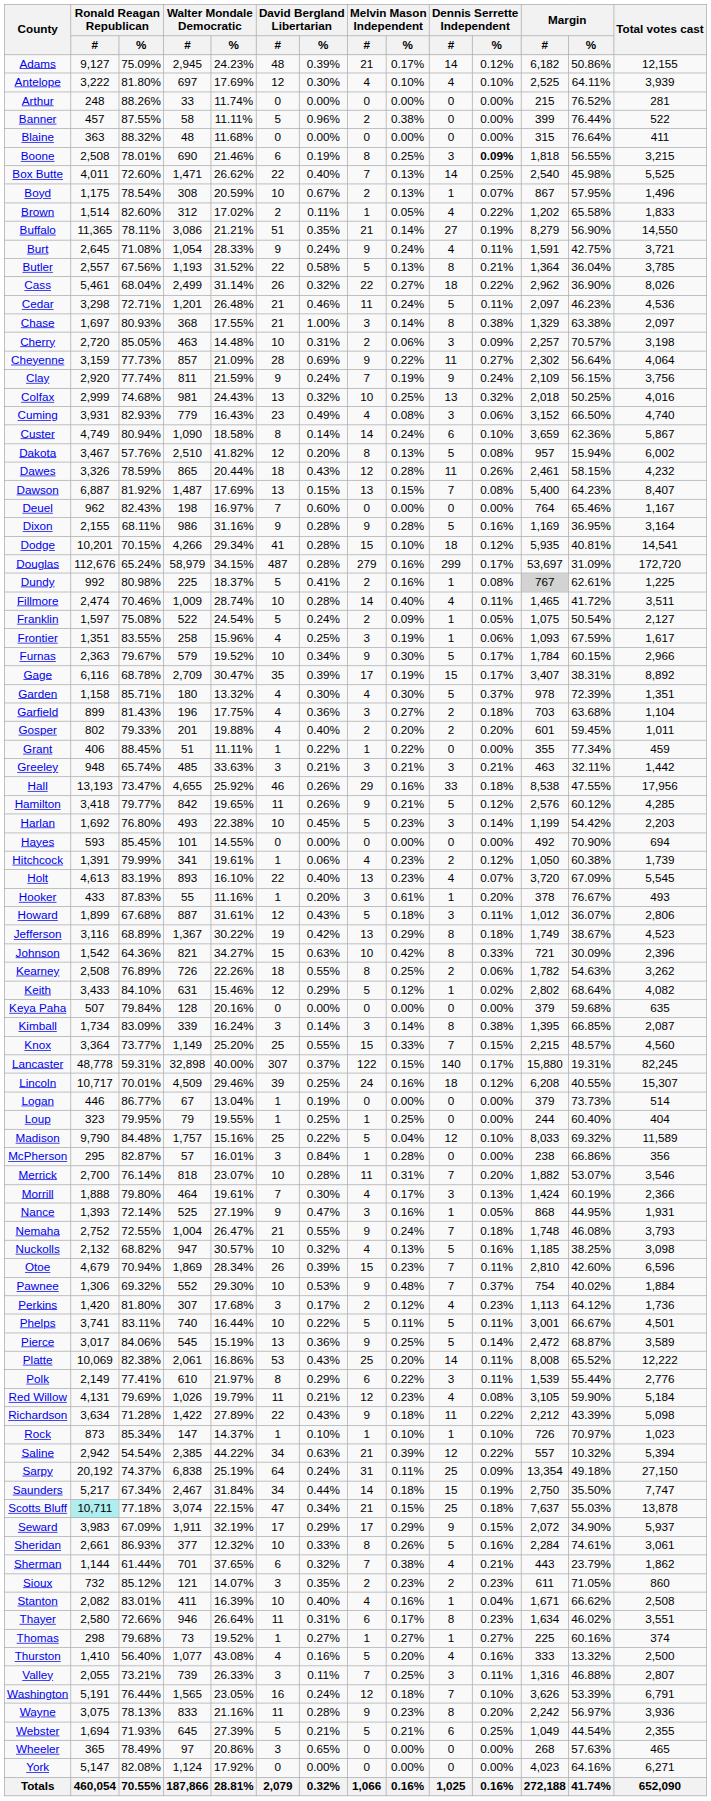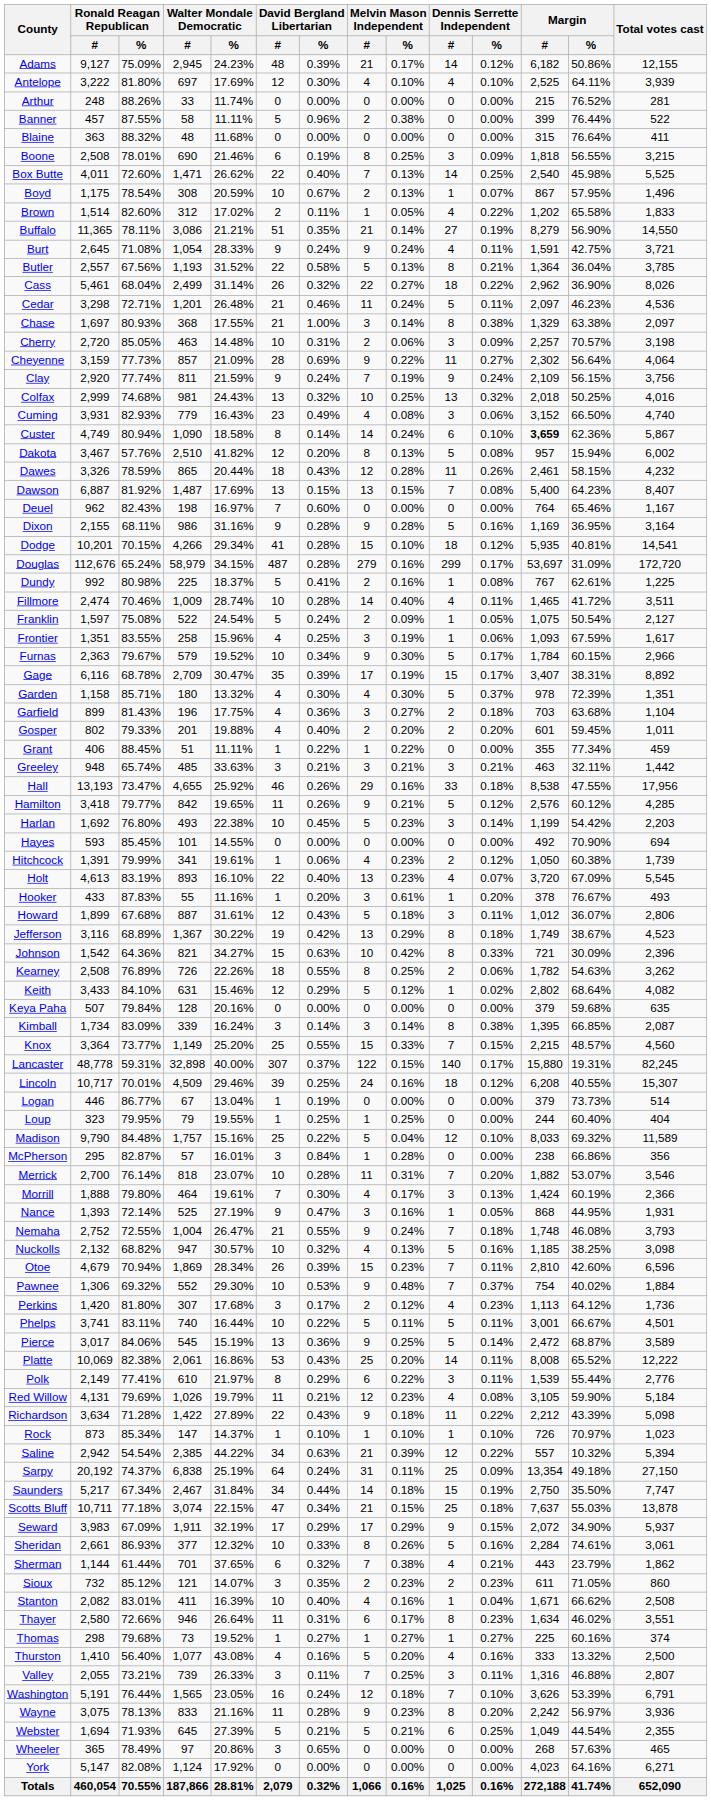(497, 156) bold -> (497, 156) normal
(545, 434) normal -> (545, 434) bold
(545, 582) lightgrey background -> (545, 582) no background
(95, 1508) paleturquoise background -> (95, 1508) no background
